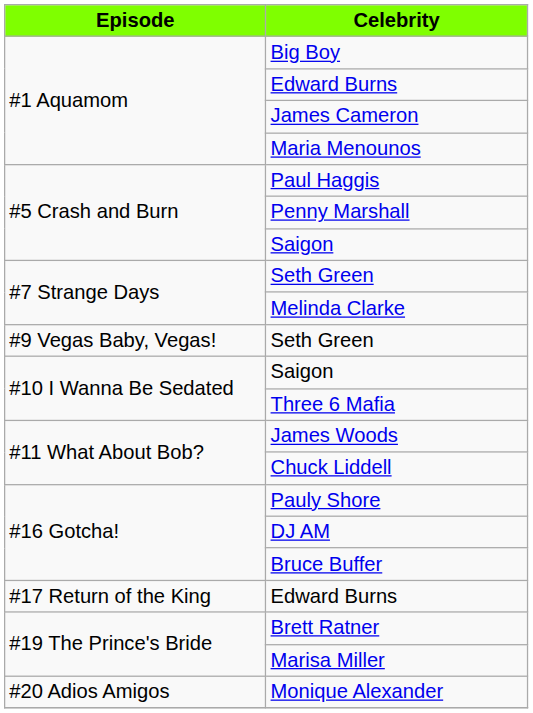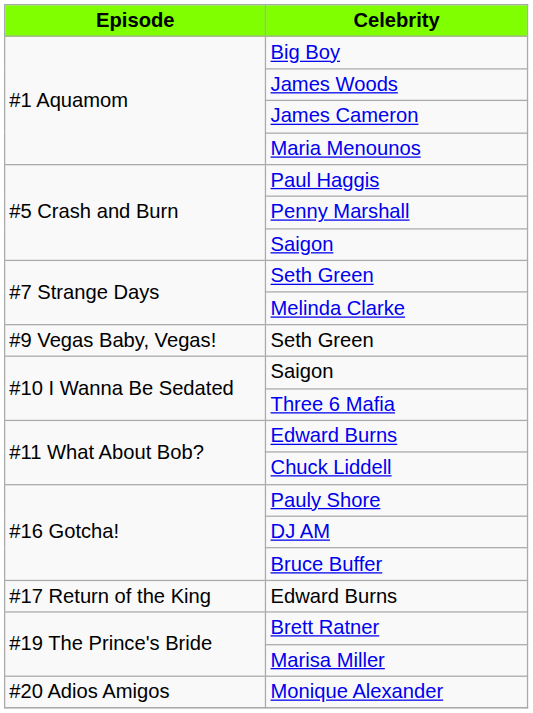(334, 84) Edward Burns -> (334, 84) James Woods
(334, 436) James Woods -> (334, 436) Edward Burns
